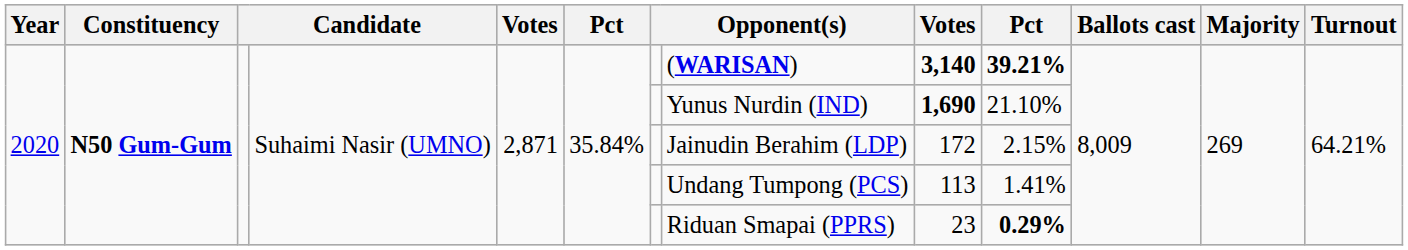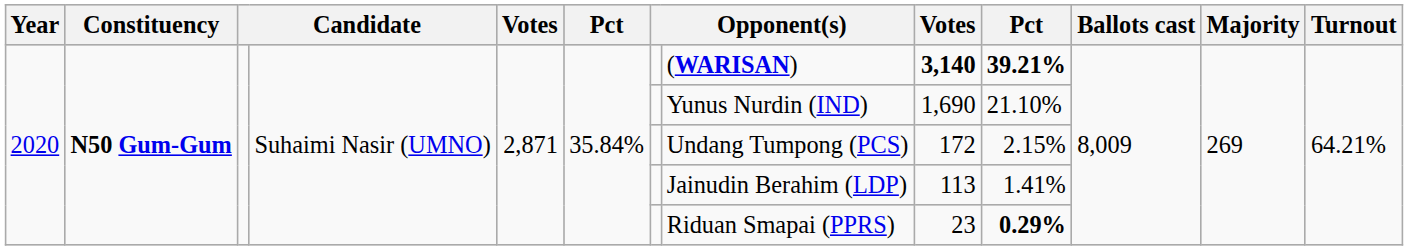(948, 104) bold -> (948, 104) normal
(787, 144) Jainudin Berahim (LDP) -> (788, 144) Undang Tumpong (PCS)
(788, 184) Undang Tumpong (PCS) -> (787, 184) Jainudin Berahim (LDP)
